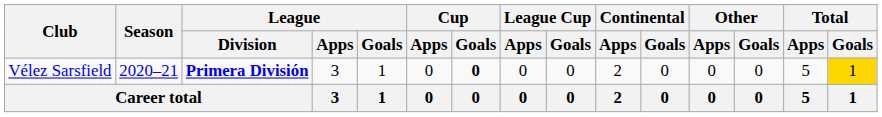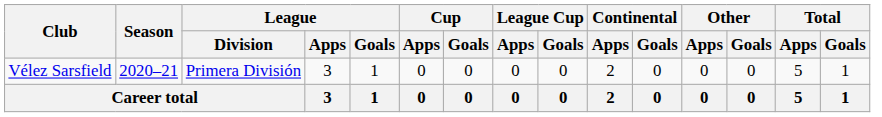(247, 71) bold -> (243, 71) normal
(476, 71) bold -> (468, 71) normal
(853, 71) gold background -> (845, 71) no background
